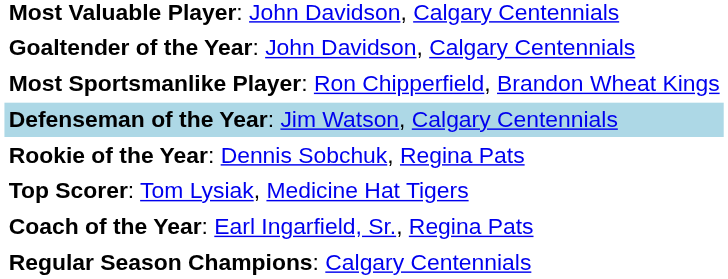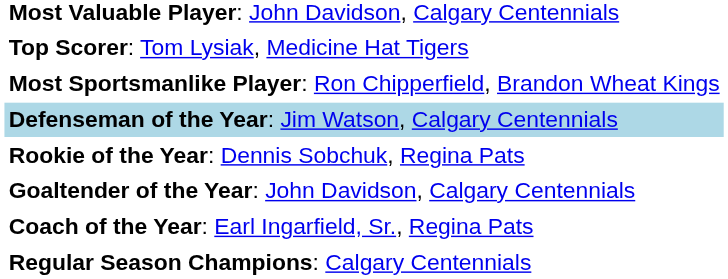(322, 48) Goaltender of the Year: John Davidson, Calgary Centennials -> (239, 48) Top Scorer: Tom Lysiak, Medicine Hat Tigers
(239, 191) Top Scorer: Tom Lysiak, Medicine Hat Tigers -> (322, 191) Goaltender of the Year: John Davidson, Calgary Centennials
